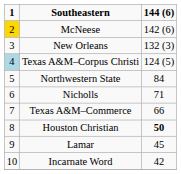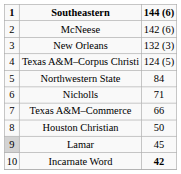(12, 29) gold background -> (12, 29) no background
(12, 62) lightblue background -> (12, 62) no background
(159, 128) bold -> (159, 128) normal
(12, 144) no background -> (12, 144) lightgrey background
(159, 161) normal -> (159, 161) bold
